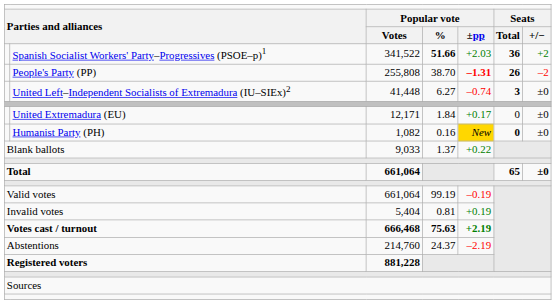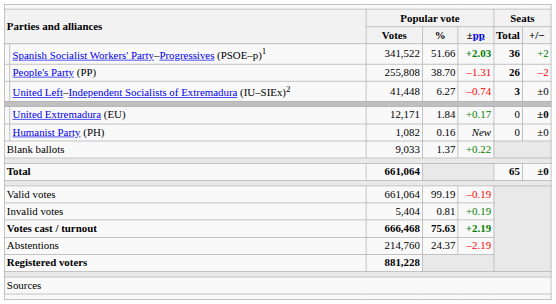(443, 54) bold -> (443, 54) normal
(479, 54) normal -> (478, 54) bold
(479, 72) bold -> (479, 72) normal
(543, 115) normal -> (543, 115) bold
(481, 132) gold background -> (481, 132) no background
(517, 132) bold -> (517, 132) normal
